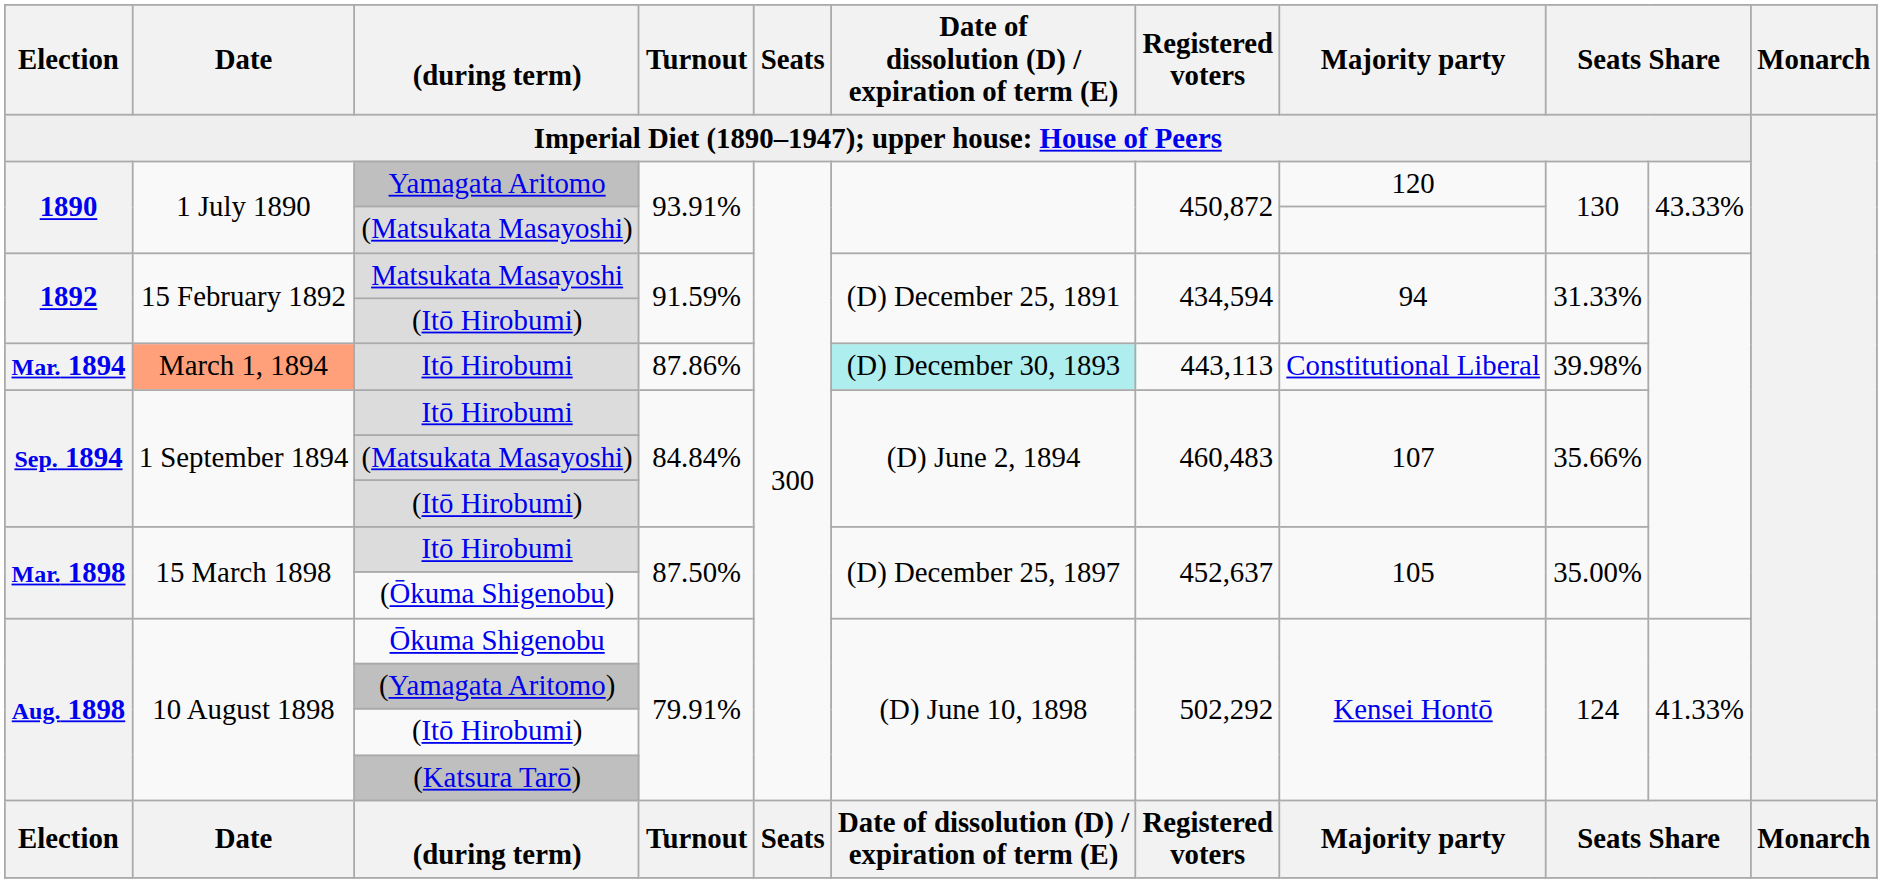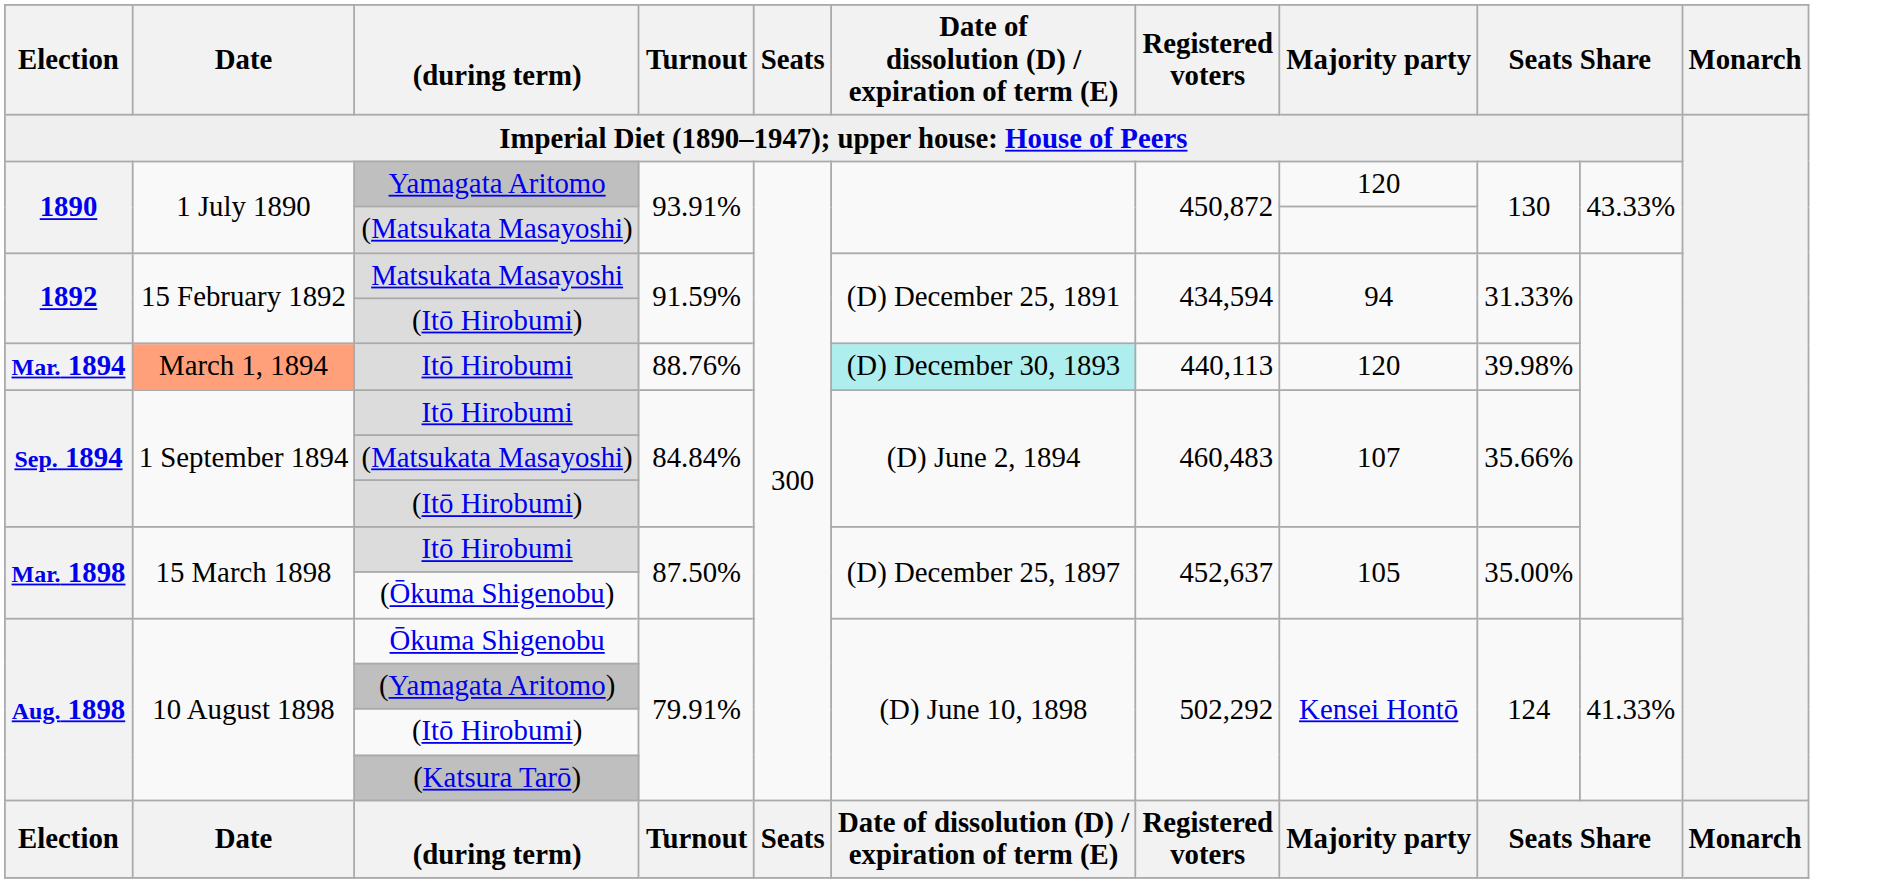(697, 366) 87.86% -> (697, 366) 88.76%
(1227, 366) 443,113 -> (1227, 366) 440,113
(1413, 366) Constitutional Liberal -> (1379, 366) 120
